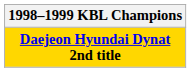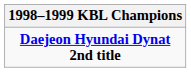(95, 47) gold background -> (95, 47) no background
